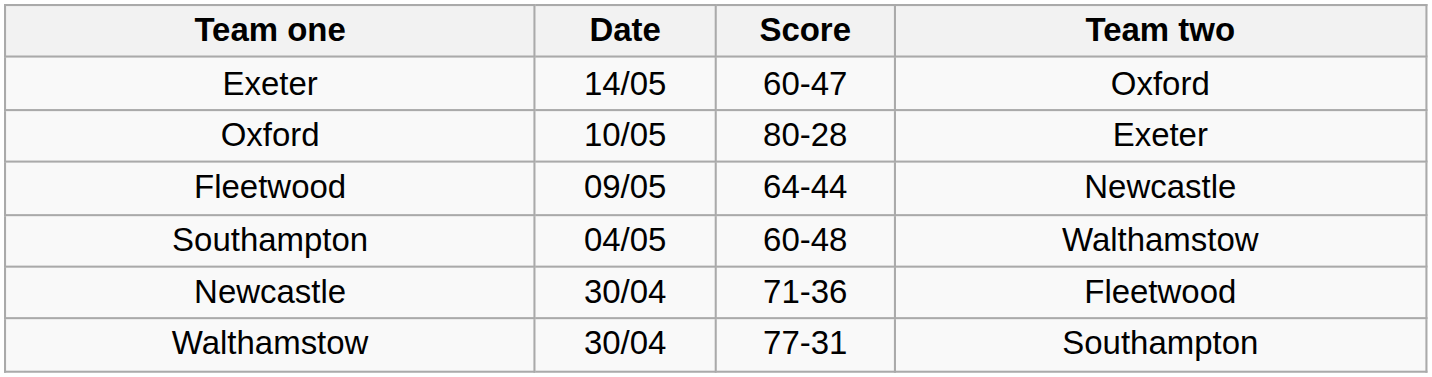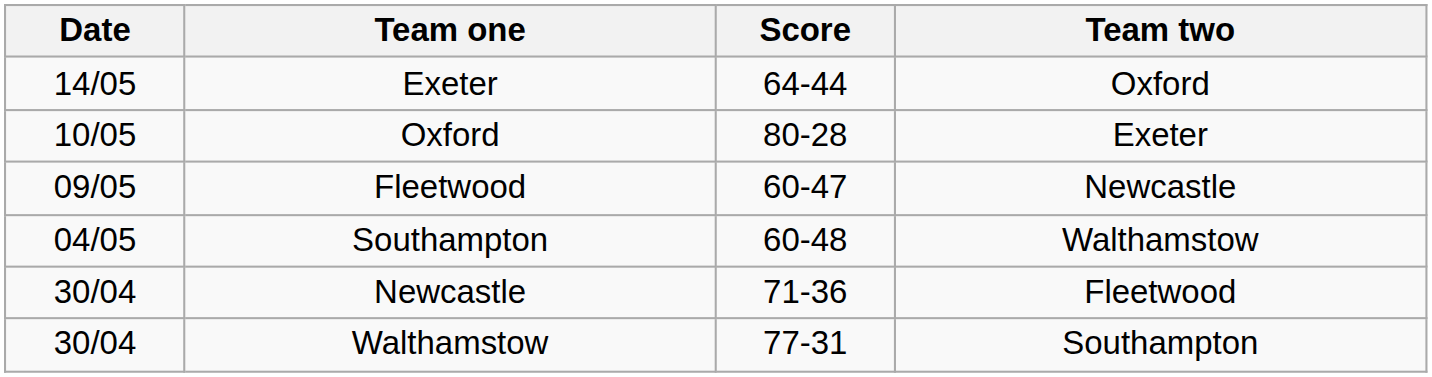columns swapped: (625, 30) <-> (270, 30)
(805, 82) 60-47 -> (805, 82) 64-44
(805, 187) 64-44 -> (805, 187) 60-47
